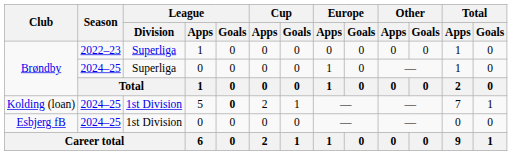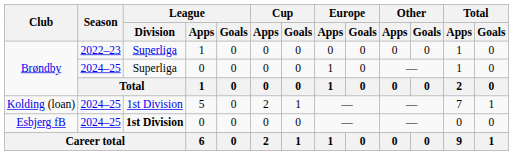(232, 104) bold -> (234, 104) normal
(154, 123) normal -> (155, 123) bold
